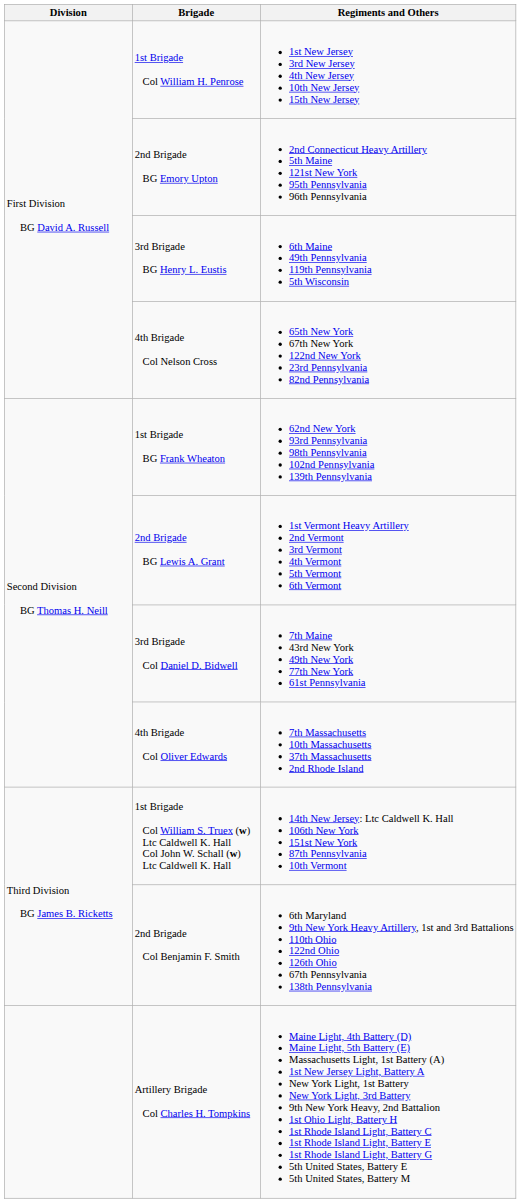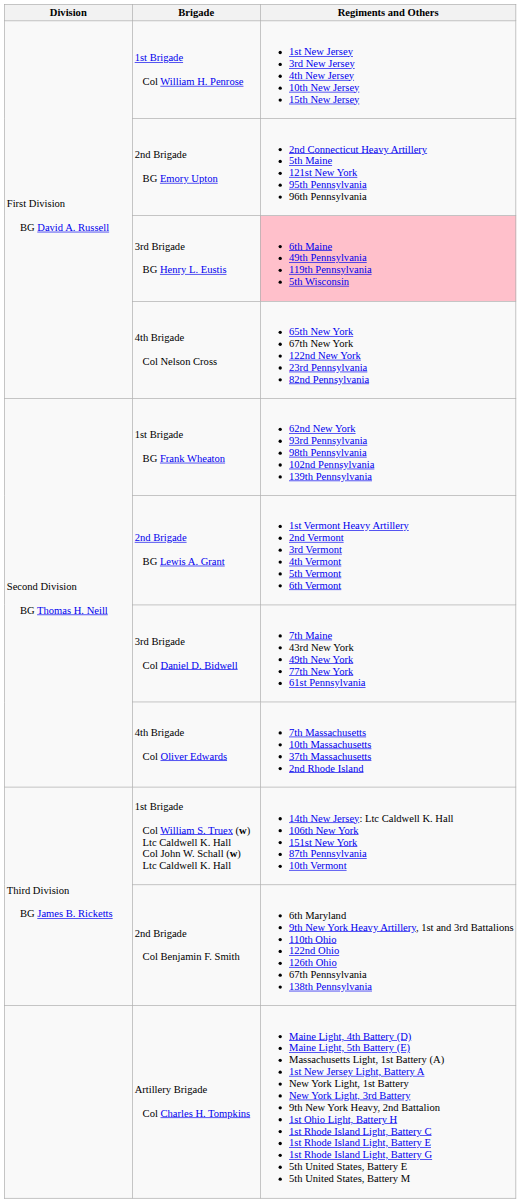(388, 264) no background -> (388, 264) pink background
